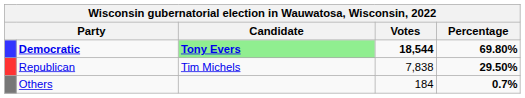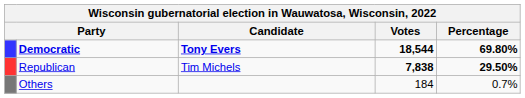(211, 49) lightgreen background -> (211, 49) no background
(420, 67) normal -> (420, 67) bold
(505, 85) bold -> (505, 85) normal
